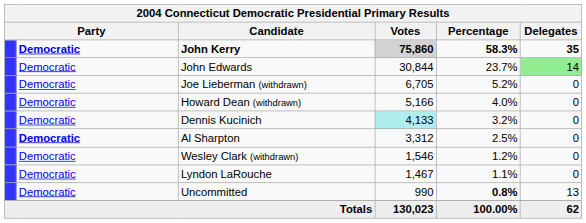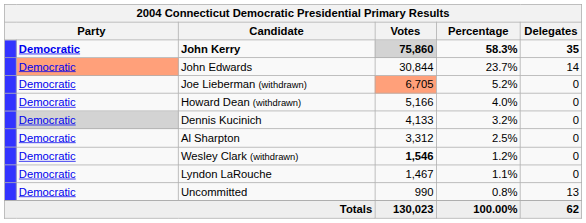(47, 67) no background -> (47, 67) lightsalmon background
(573, 67) lightgreen background -> (573, 67) no background
(420, 85) no background -> (420, 85) lightsalmon background
(47, 120) no background -> (47, 120) lightgrey background
(420, 120) paleturquoise background -> (420, 120) no background
(49, 138) bold -> (47, 138) normal
(420, 156) normal -> (420, 156) bold
(505, 192) bold -> (505, 192) normal
